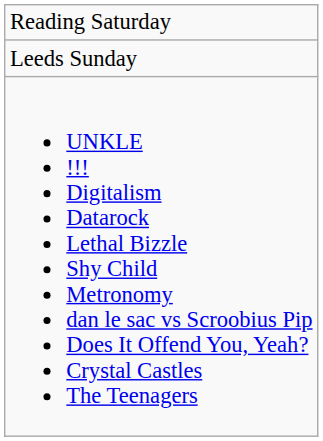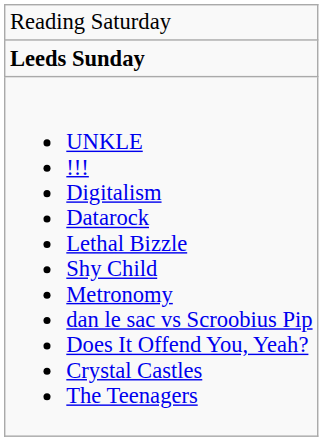(73, 58) normal -> (77, 58) bold
